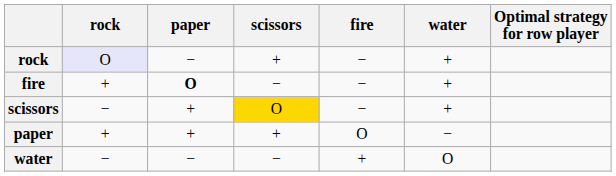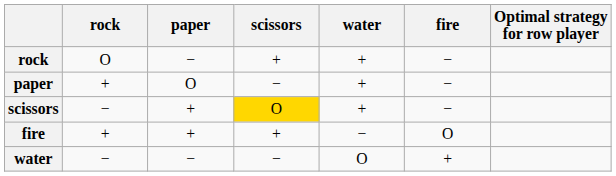columns swapped: (362, 25) <-> (448, 25)
(105, 59) lavender background -> (105, 59) no background
(33, 84) fire -> (33, 84) paper
(191, 84) bold -> (191, 84) normal
(33, 134) paper -> (33, 134) fire
